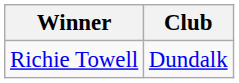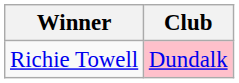(188, 58) no background -> (188, 58) pink background
